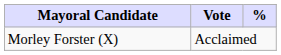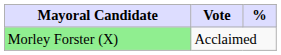(63, 38) no background -> (63, 38) lightgreen background
